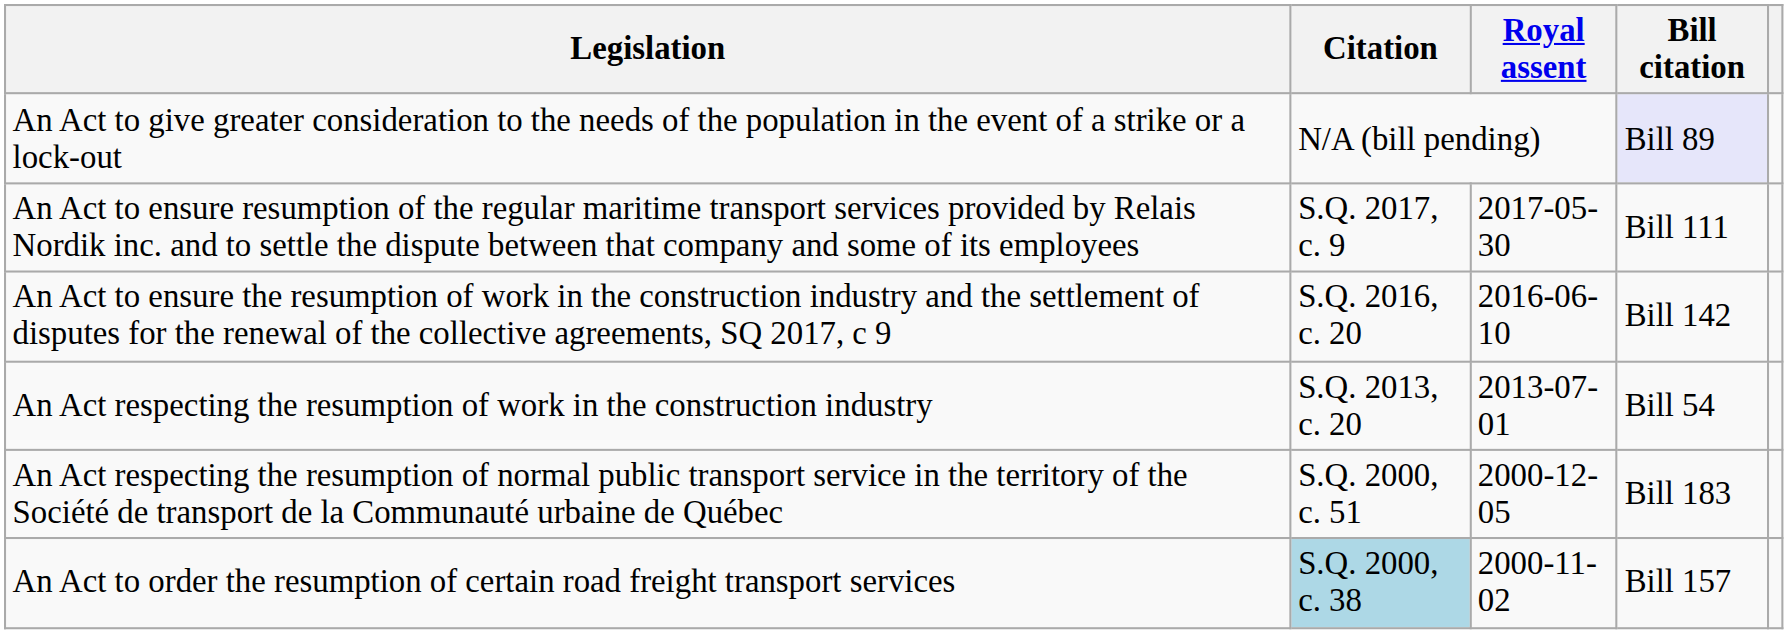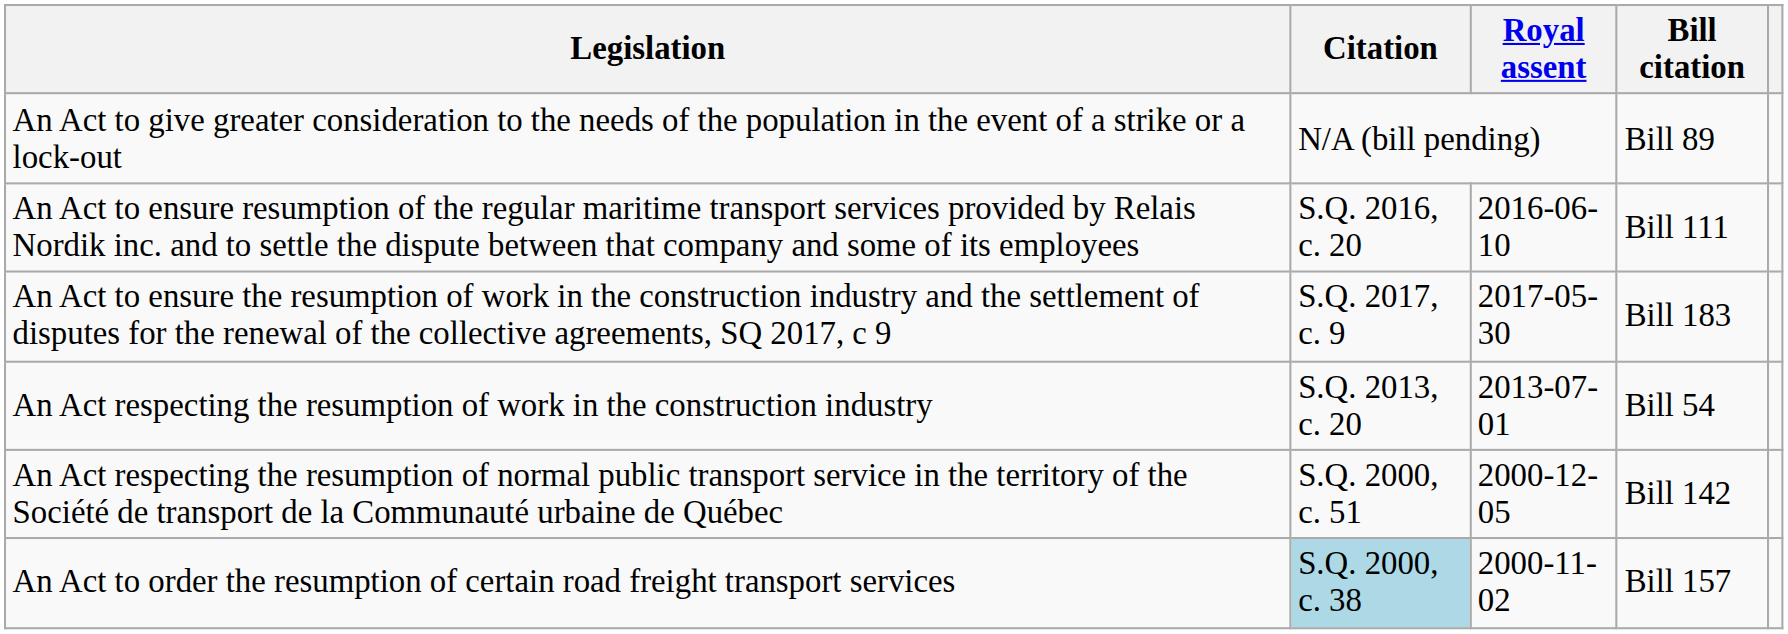(1670, 137) lavender background -> (1670, 137) no background
(1368, 226) S.Q. 2017, c. 9 -> (1368, 226) S.Q. 2016, c. 20
(1538, 226) 2017-05-30 -> (1538, 226) 2016-06-10
(1368, 315) S.Q. 2016, c. 20 -> (1368, 315) S.Q. 2017, c. 9
(1538, 315) 2016-06-10 -> (1538, 315) 2017-05-30
(1678, 315) Bill 142 -> (1678, 315) Bill 183
(1678, 493) Bill 183 -> (1678, 493) Bill 142
